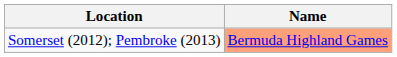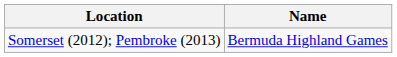(308, 40) lightsalmon background -> (308, 40) no background
